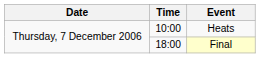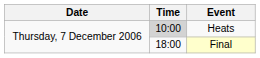(168, 28) no background -> (168, 28) lightgrey background
